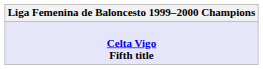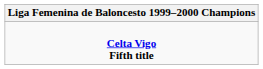(131, 49) lavender background -> (131, 49) no background
